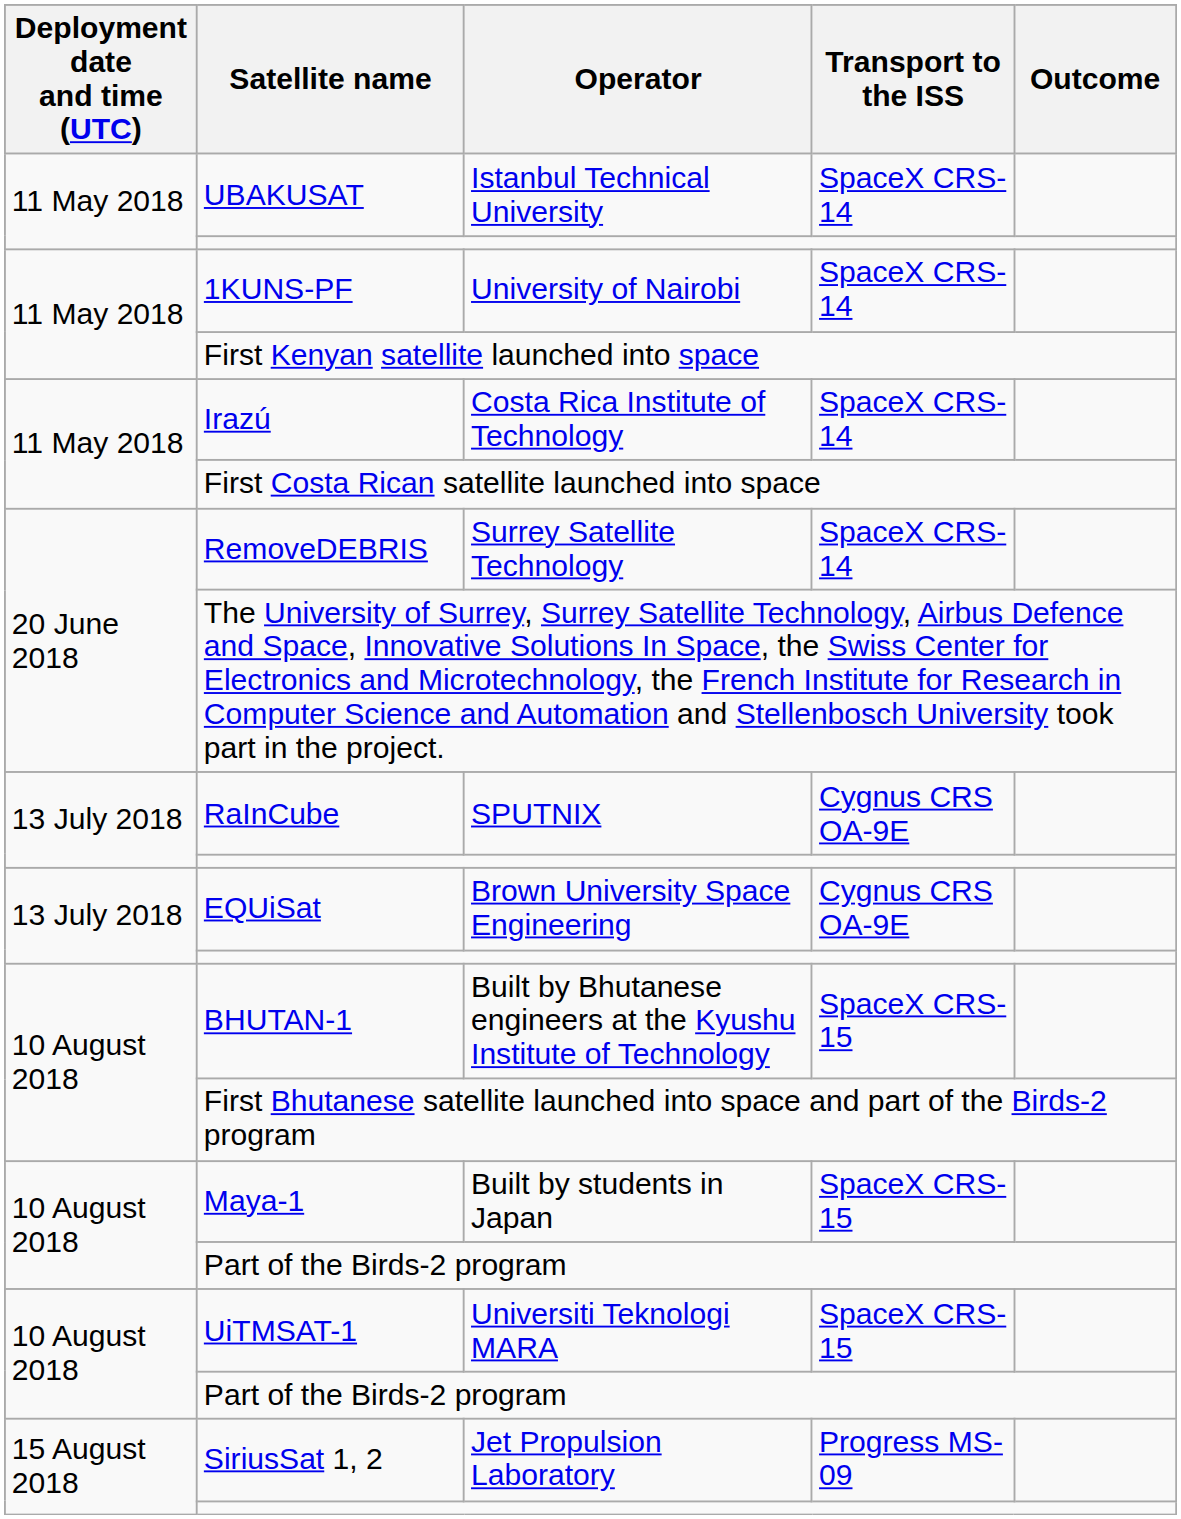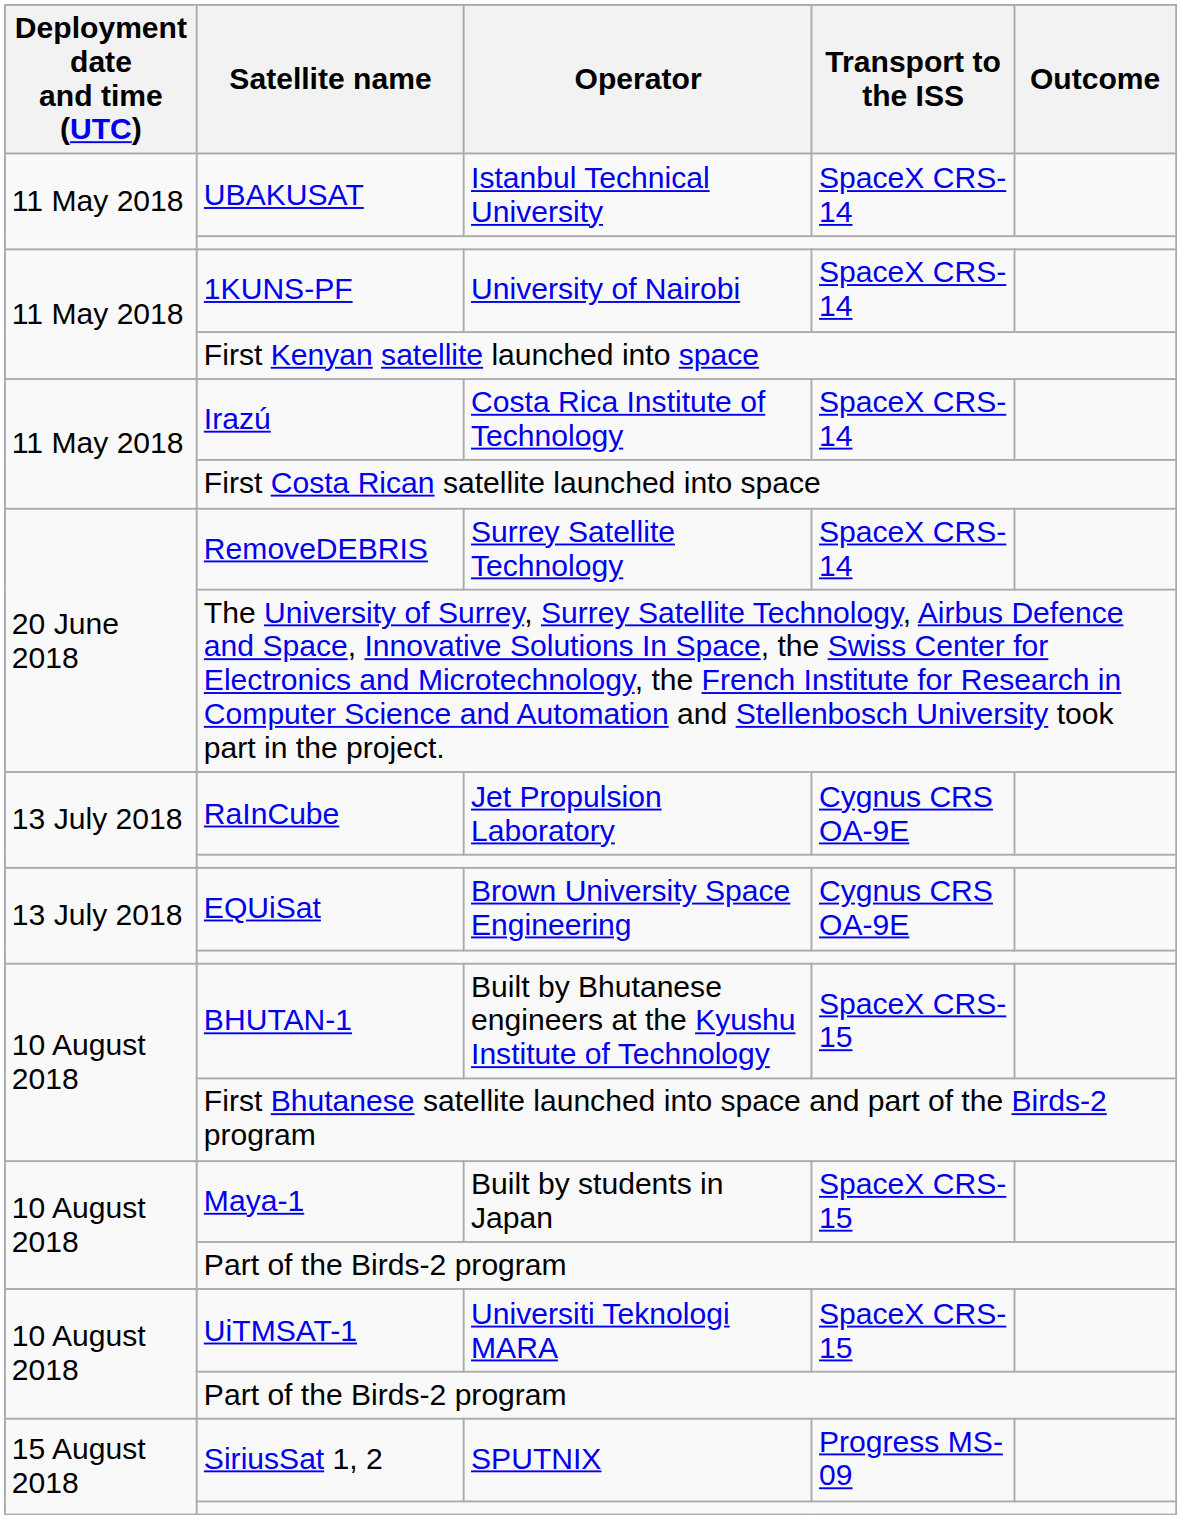(536, 813) SPUTNIX -> (566, 813) Jet Propulsion Laboratory
(566, 1459) Jet Propulsion Laboratory -> (536, 1459) SPUTNIX
